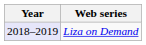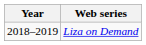(33, 31) lavender background -> (33, 31) no background
